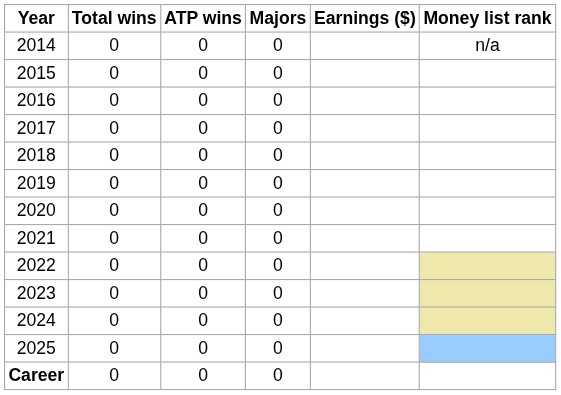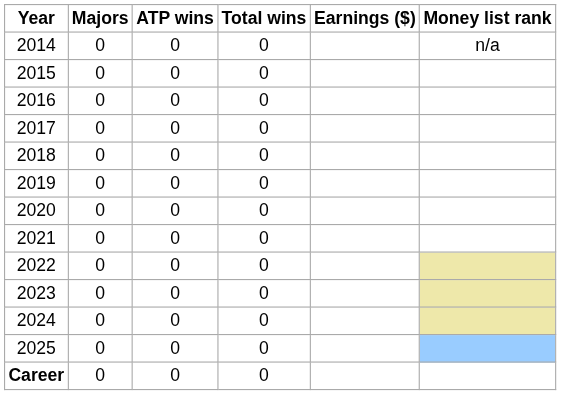columns swapped: (278, 18) <-> (114, 18)
